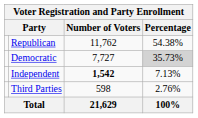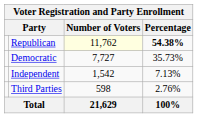(103, 43) no background -> (103, 43) lightyellow background
(168, 43) normal -> (168, 43) bold
(168, 58) lightgrey background -> (168, 58) no background
(103, 74) bold -> (103, 74) normal
